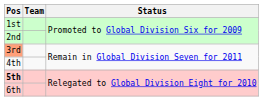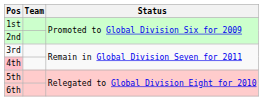(14, 50) lightsalmon background -> (14, 50) no background
(14, 63) no background -> (14, 63) pink background
(14, 77) bold -> (14, 77) normal
